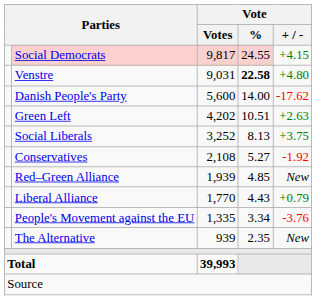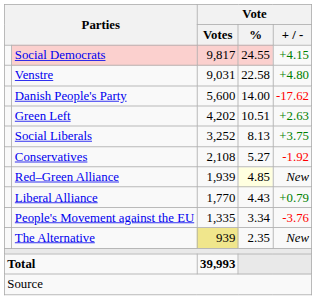(256, 75) bold -> (256, 75) normal
(259, 177) no background -> (259, 177) lightyellow background
(226, 237) no background -> (226, 237) khaki background
